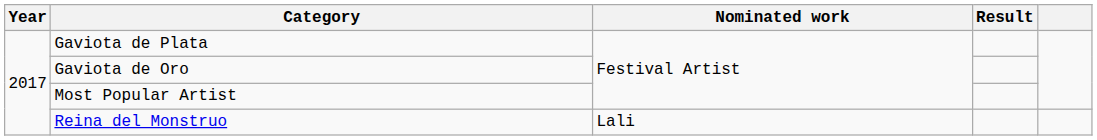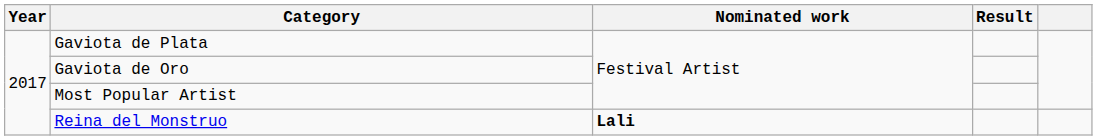(616, 122) normal -> (616, 122) bold
